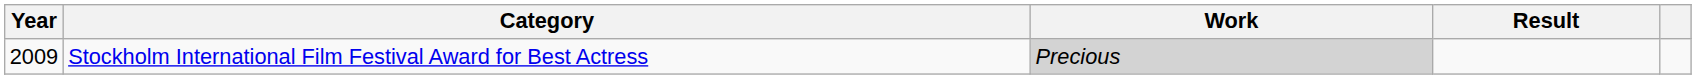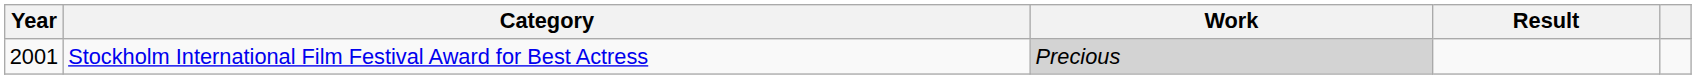(34, 56) 2009 -> (34, 56) 2001
